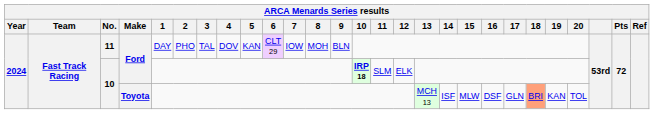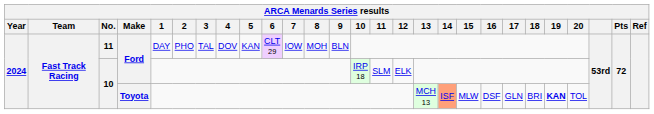(361, 71) bold -> (360, 71) normal
(448, 96) no background -> (447, 96) lightsalmon background
(536, 96) lightsalmon background -> (535, 96) no background
(557, 96) normal -> (556, 96) bold
